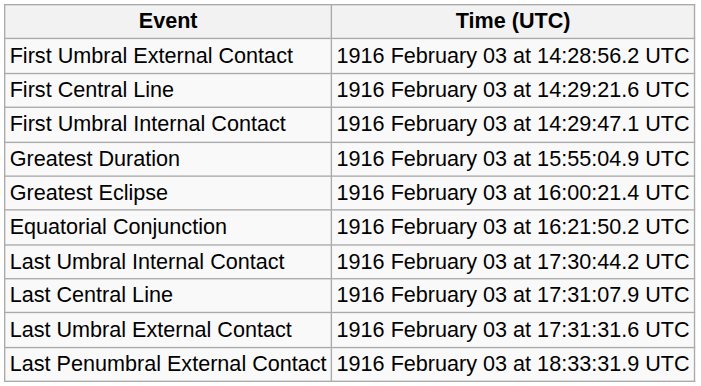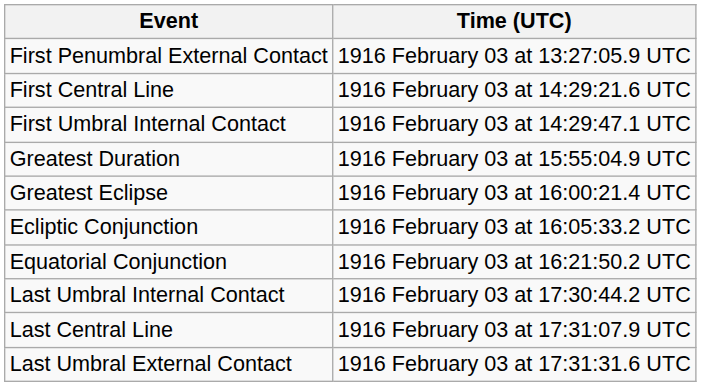+ row: (169, 55)
- row: (151, 55)
+ row: (104, 227)
- row: (168, 364)
